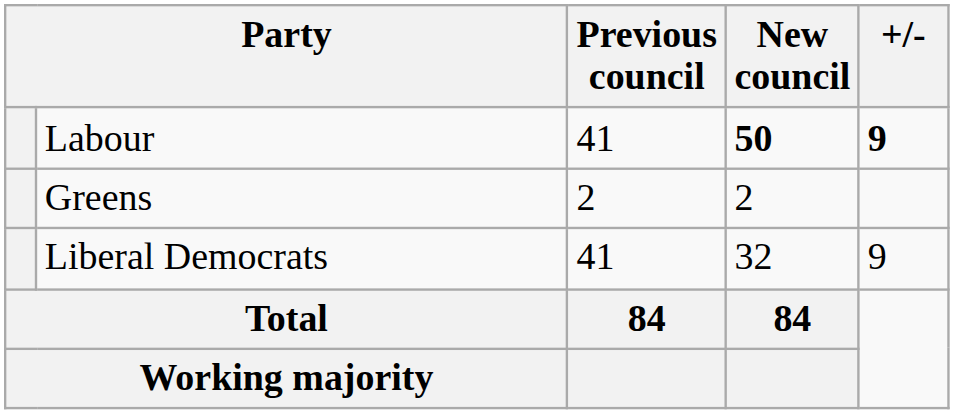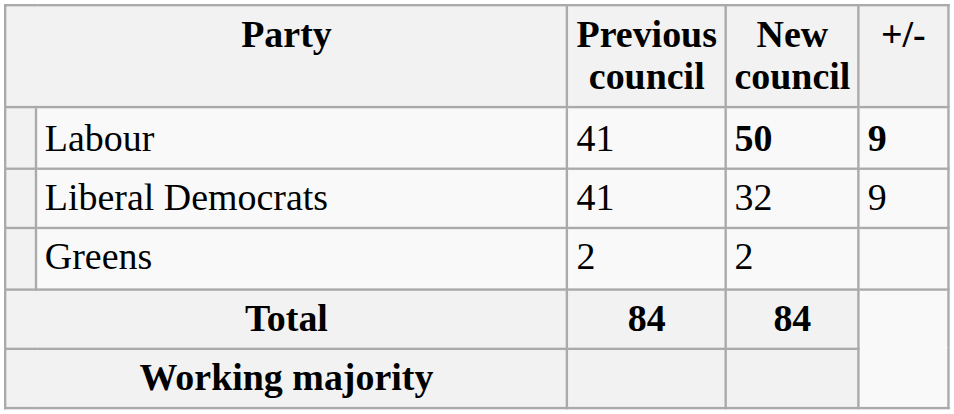rows swapped: (186, 257) <-> (99, 197)
